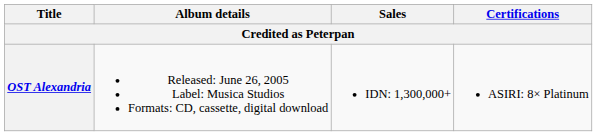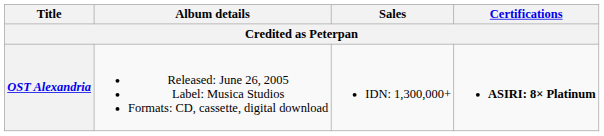(523, 94) normal -> (526, 94) bold
